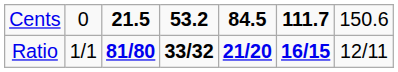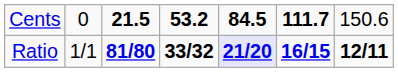(247, 51) no background -> (247, 51) lavender background
(364, 51) normal -> (364, 51) bold
